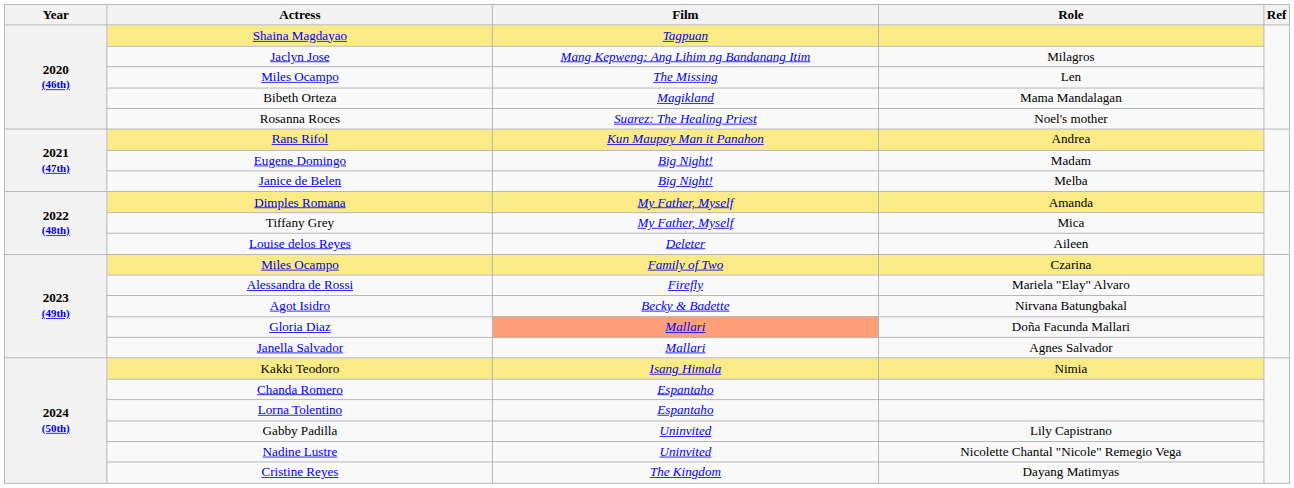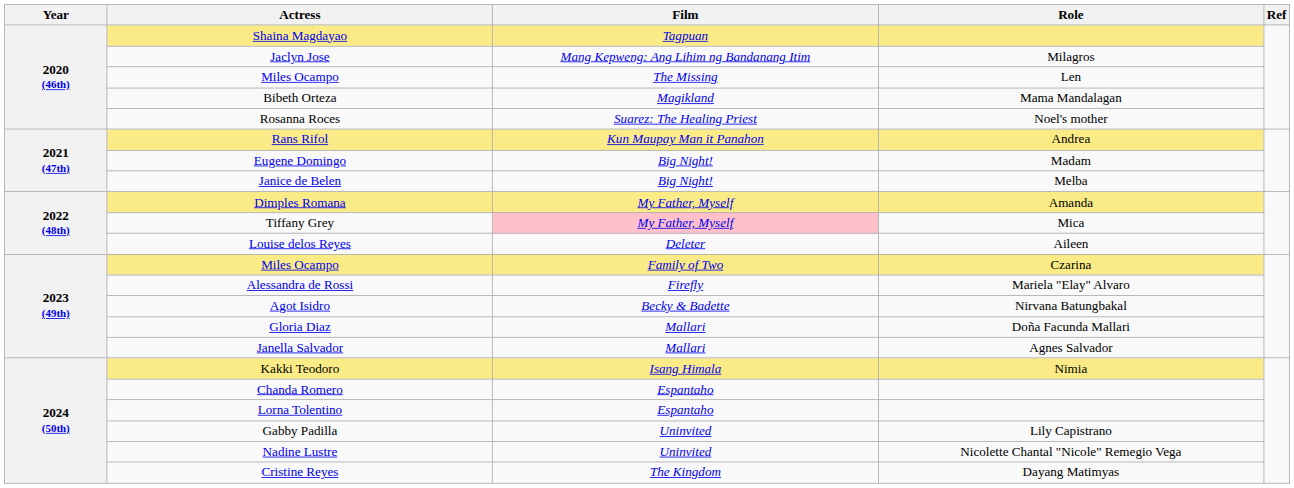(685, 222) no background -> (685, 222) pink background
(685, 327) lightsalmon background -> (685, 327) no background
